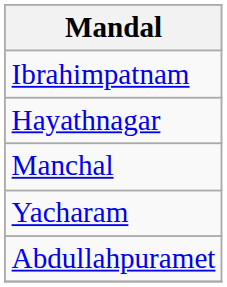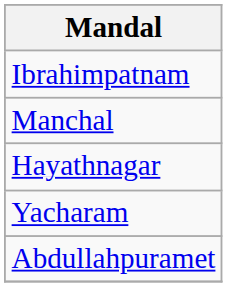(86, 119) Hayathnagar -> (63, 119) Manchal
(63, 166) Manchal -> (86, 166) Hayathnagar
